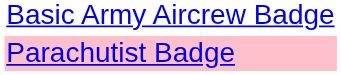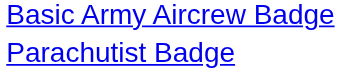(121, 53) pink background -> (121, 53) no background
